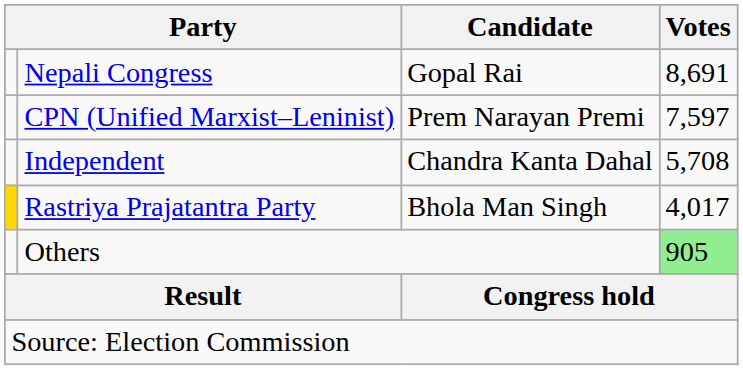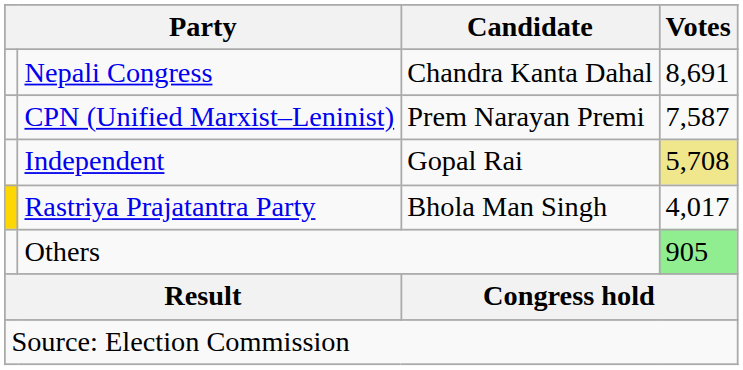(465, 71) Gopal Rai -> (530, 71) Chandra Kanta Dahal
(697, 116) 7,597 -> (697, 116) 7,587
(530, 161) Chandra Kanta Dahal -> (465, 161) Gopal Rai
(697, 161) no background -> (697, 161) khaki background
